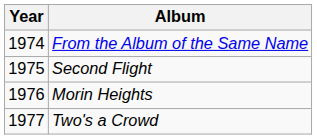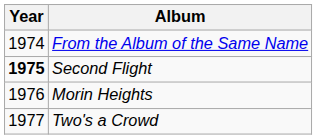(26, 69) normal -> (26, 69) bold
